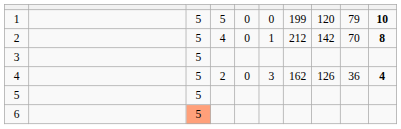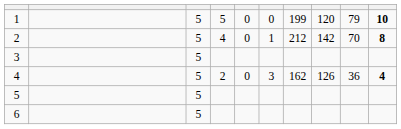(198, 114) lightsalmon background -> (198, 114) no background
